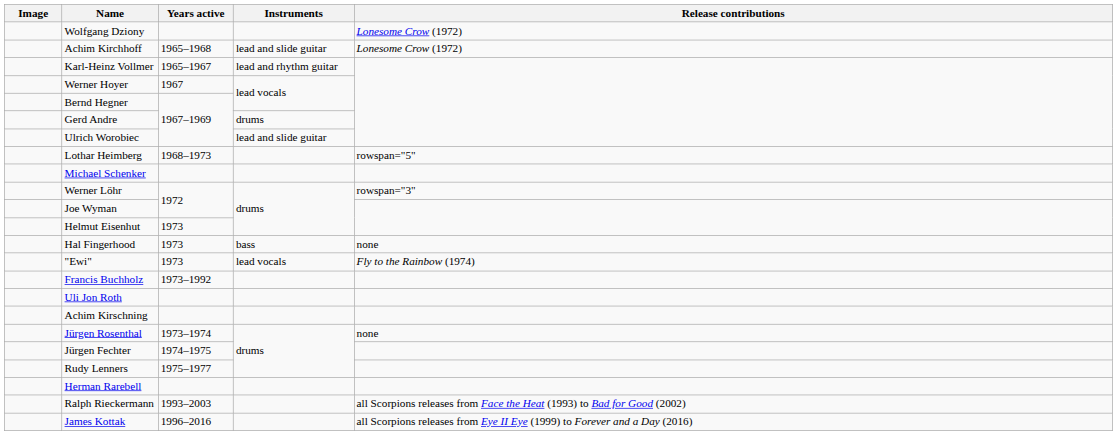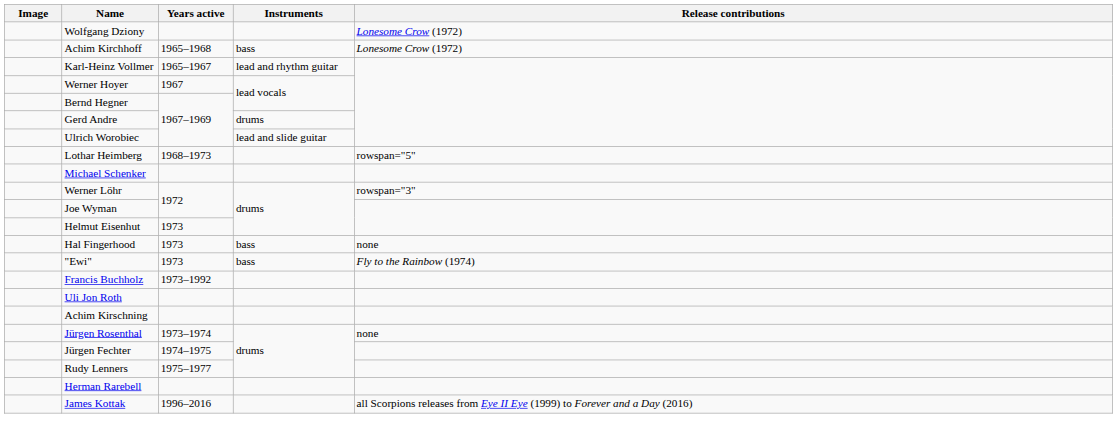(281, 48) lead and slide guitar -> (246, 48) bass
(261, 262) lead vocals -> (246, 262) bass
- row: (109, 404)
